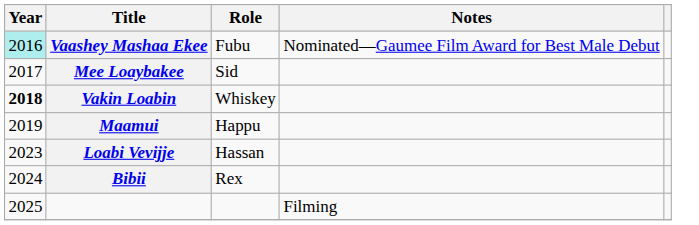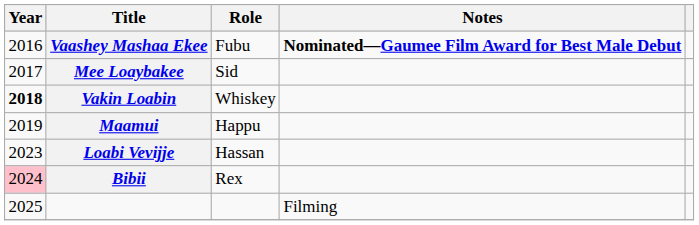(25, 44) paleturquoise background -> (25, 44) no background
(472, 44) normal -> (482, 44) bold
(25, 179) no background -> (25, 179) pink background
